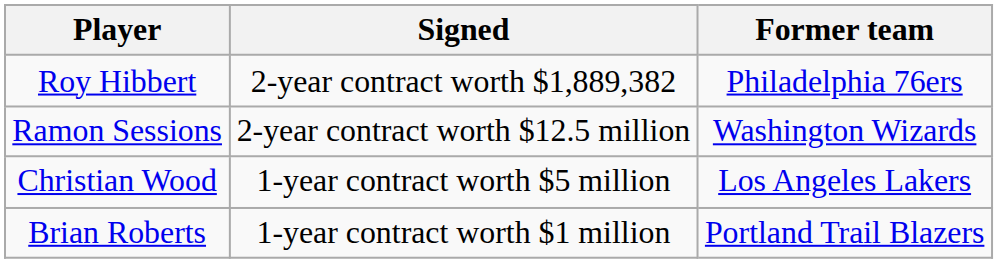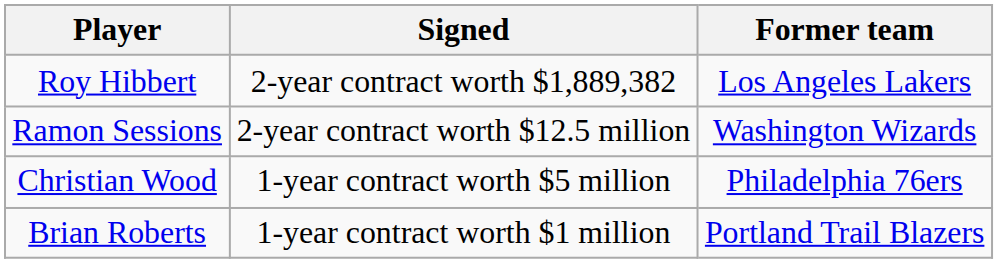(845, 80) Philadelphia 76ers -> (845, 80) Los Angeles Lakers
(845, 181) Los Angeles Lakers -> (845, 181) Philadelphia 76ers
